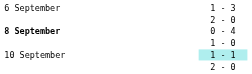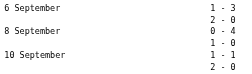(32, 32) bold -> (32, 32) normal
(223, 55) paleturquoise background -> (223, 55) no background
